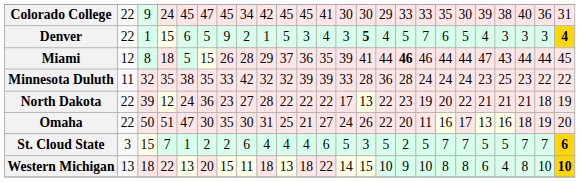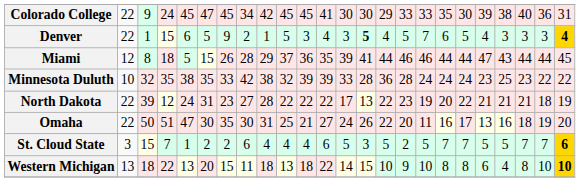(406, 58) bold -> (406, 58) normal
(128, 79) 11 -> (128, 79) 10
(267, 79) 32 -> (267, 79) 38
(207, 101) 36 -> (207, 101) 31
